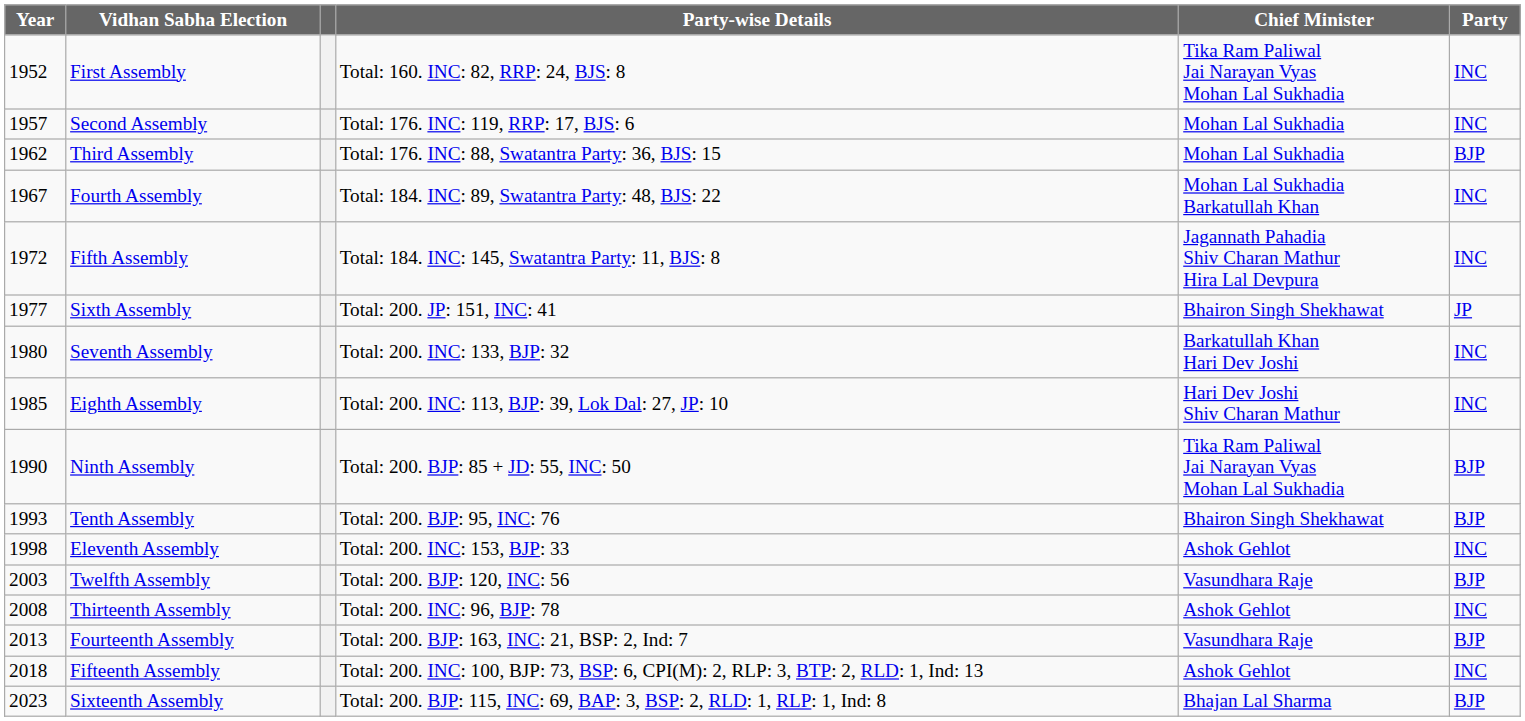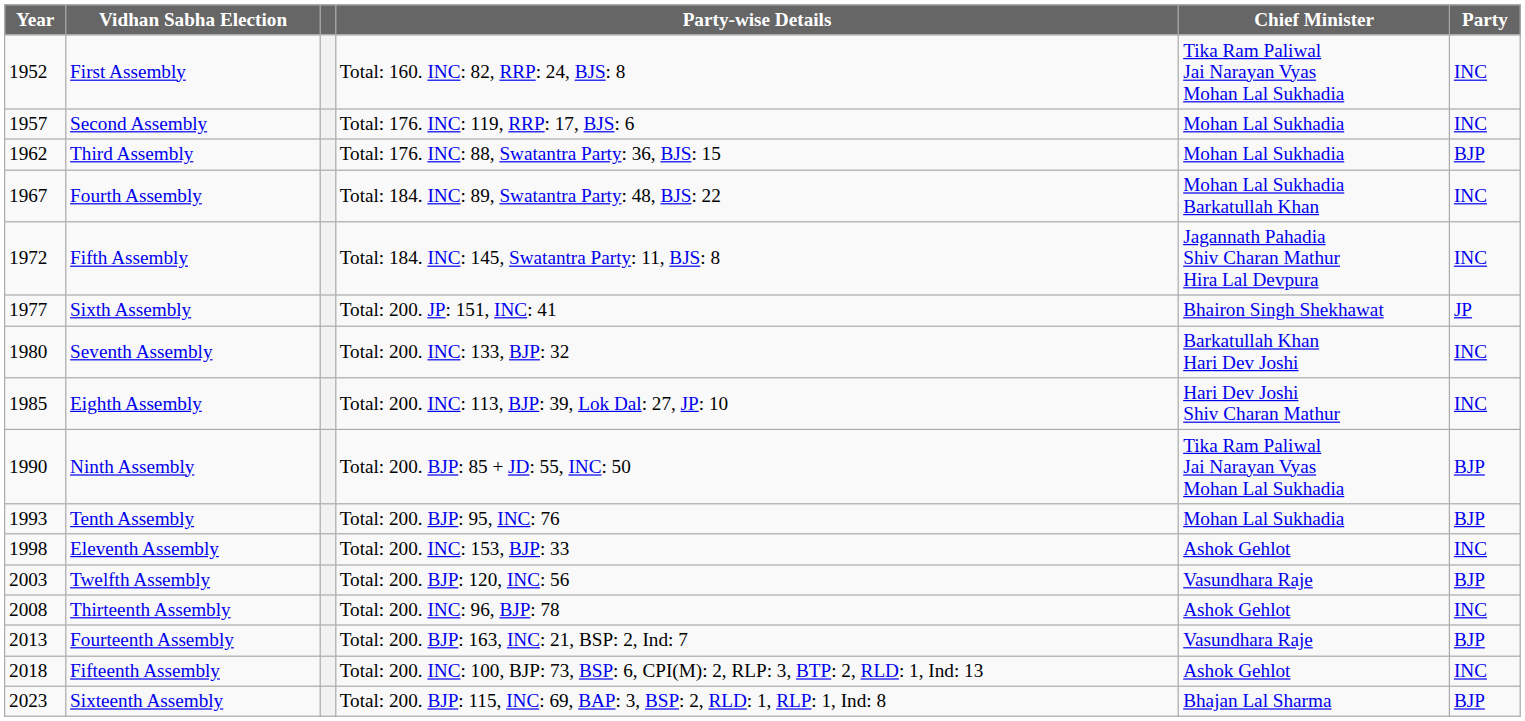(1283, 518) Bhairon Singh Shekhawat -> (1264, 518) Mohan Lal Sukhadia
